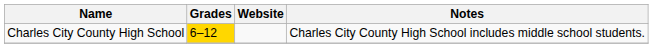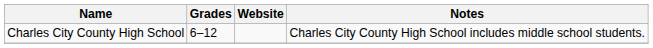(203, 33) gold background -> (203, 33) no background
